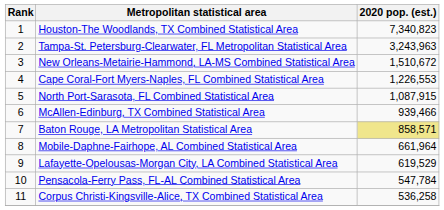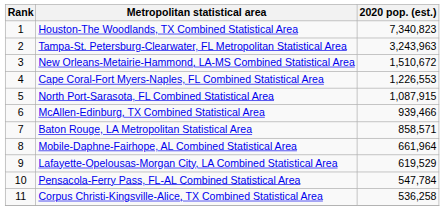(417, 130) khaki background -> (417, 130) no background
